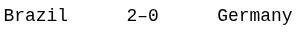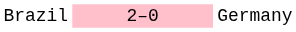(143, 16) no background -> (143, 16) pink background
